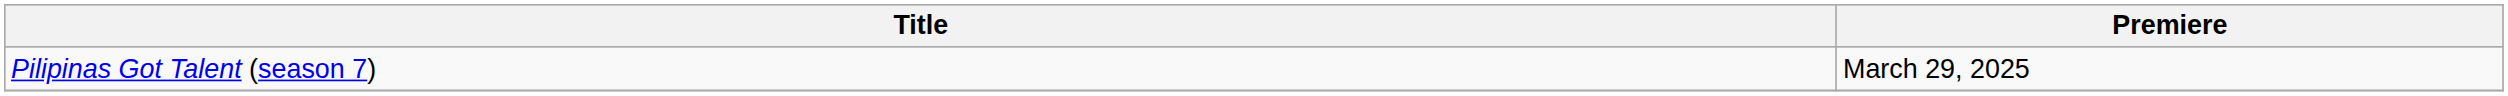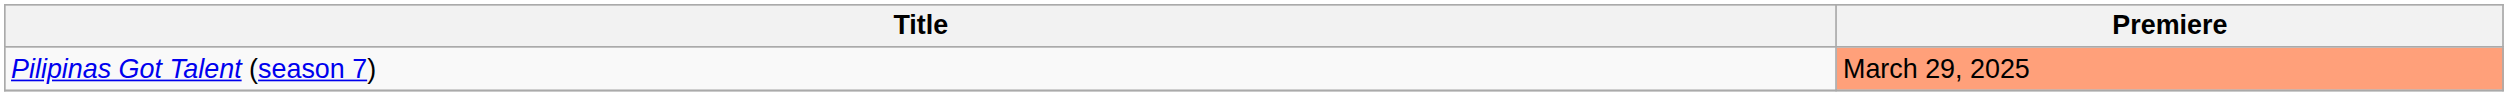(1936, 68) no background -> (1936, 68) lightsalmon background
